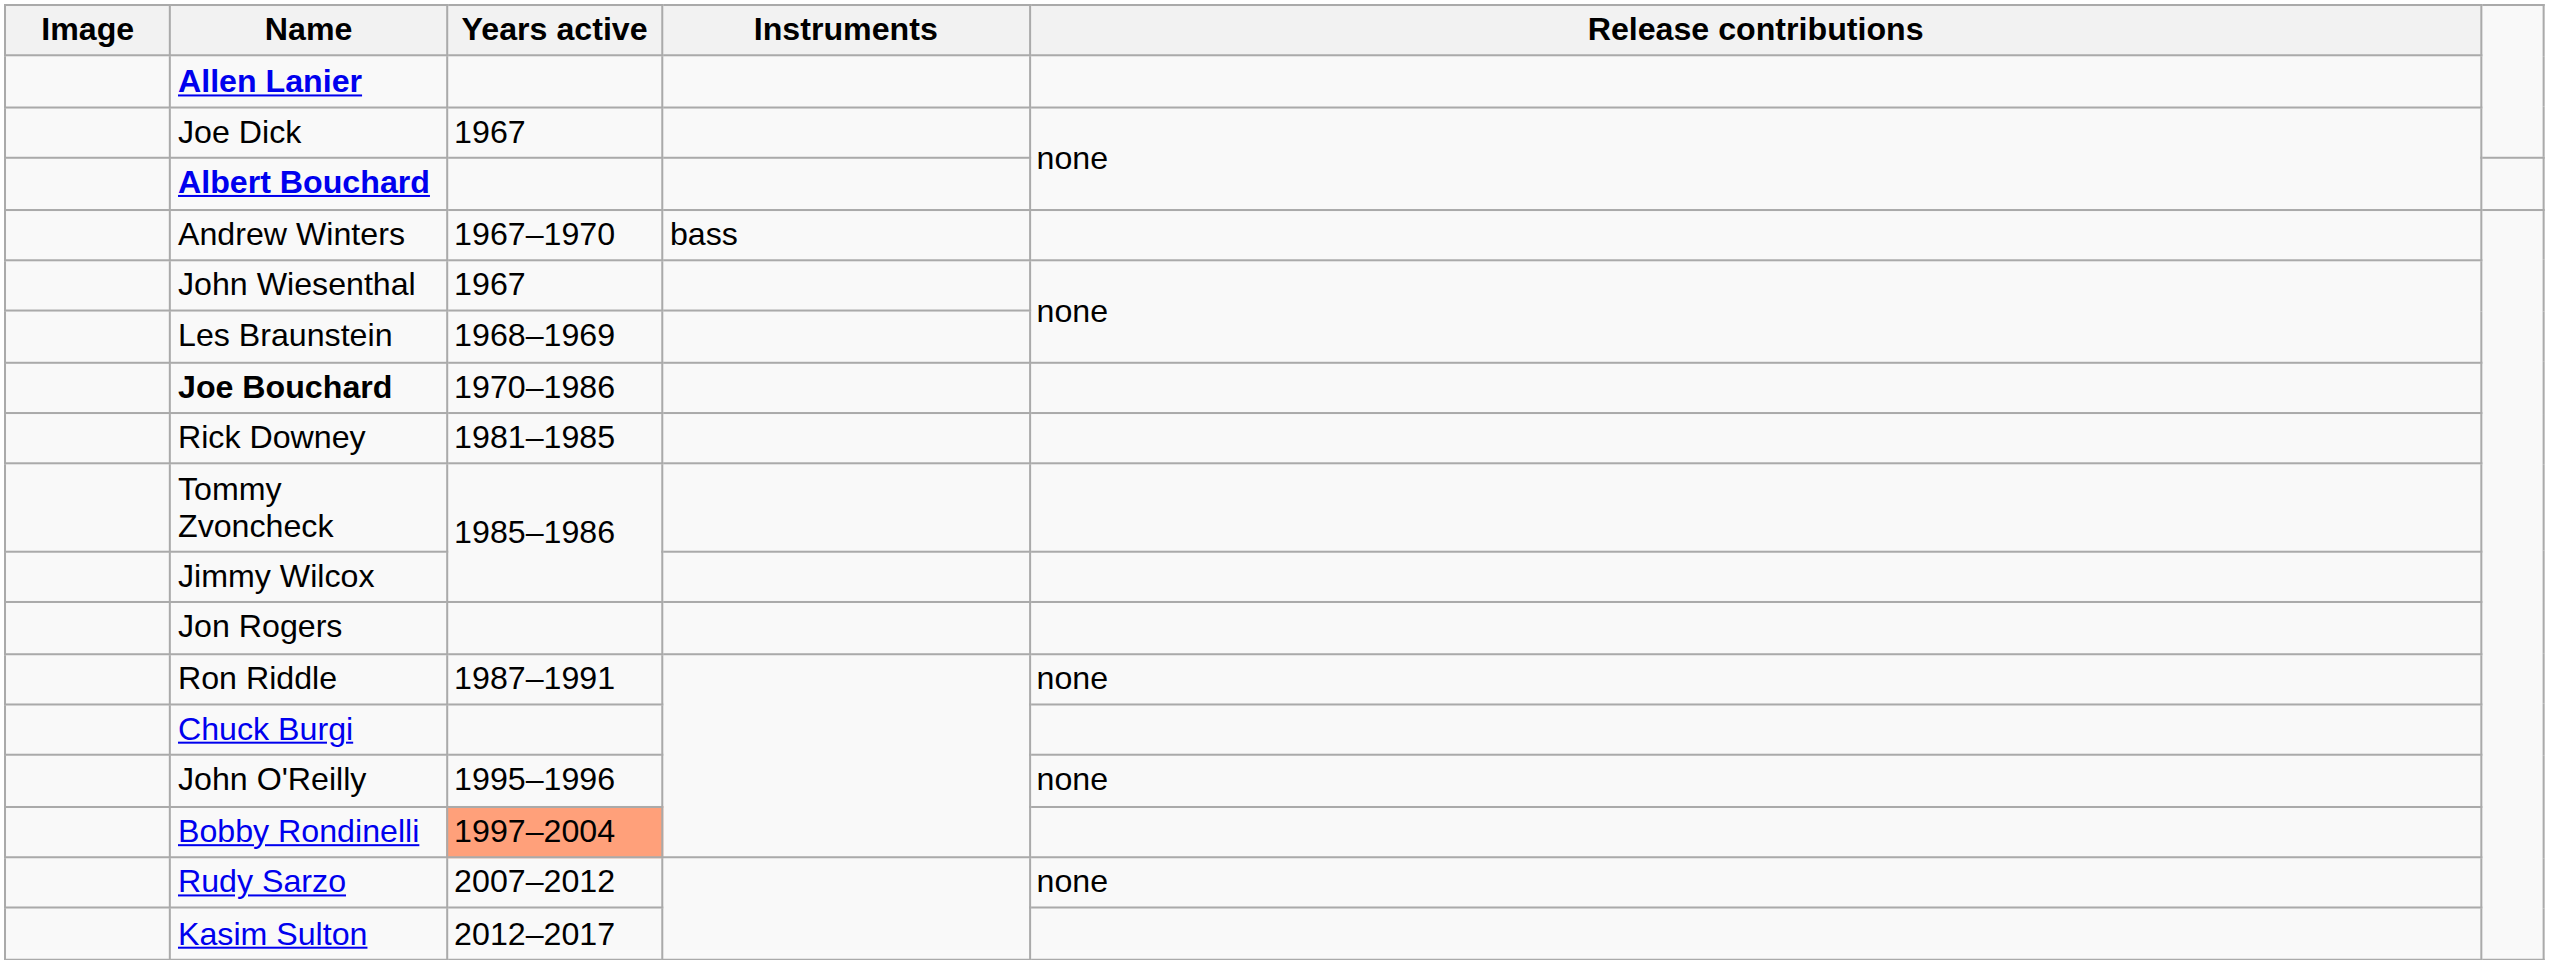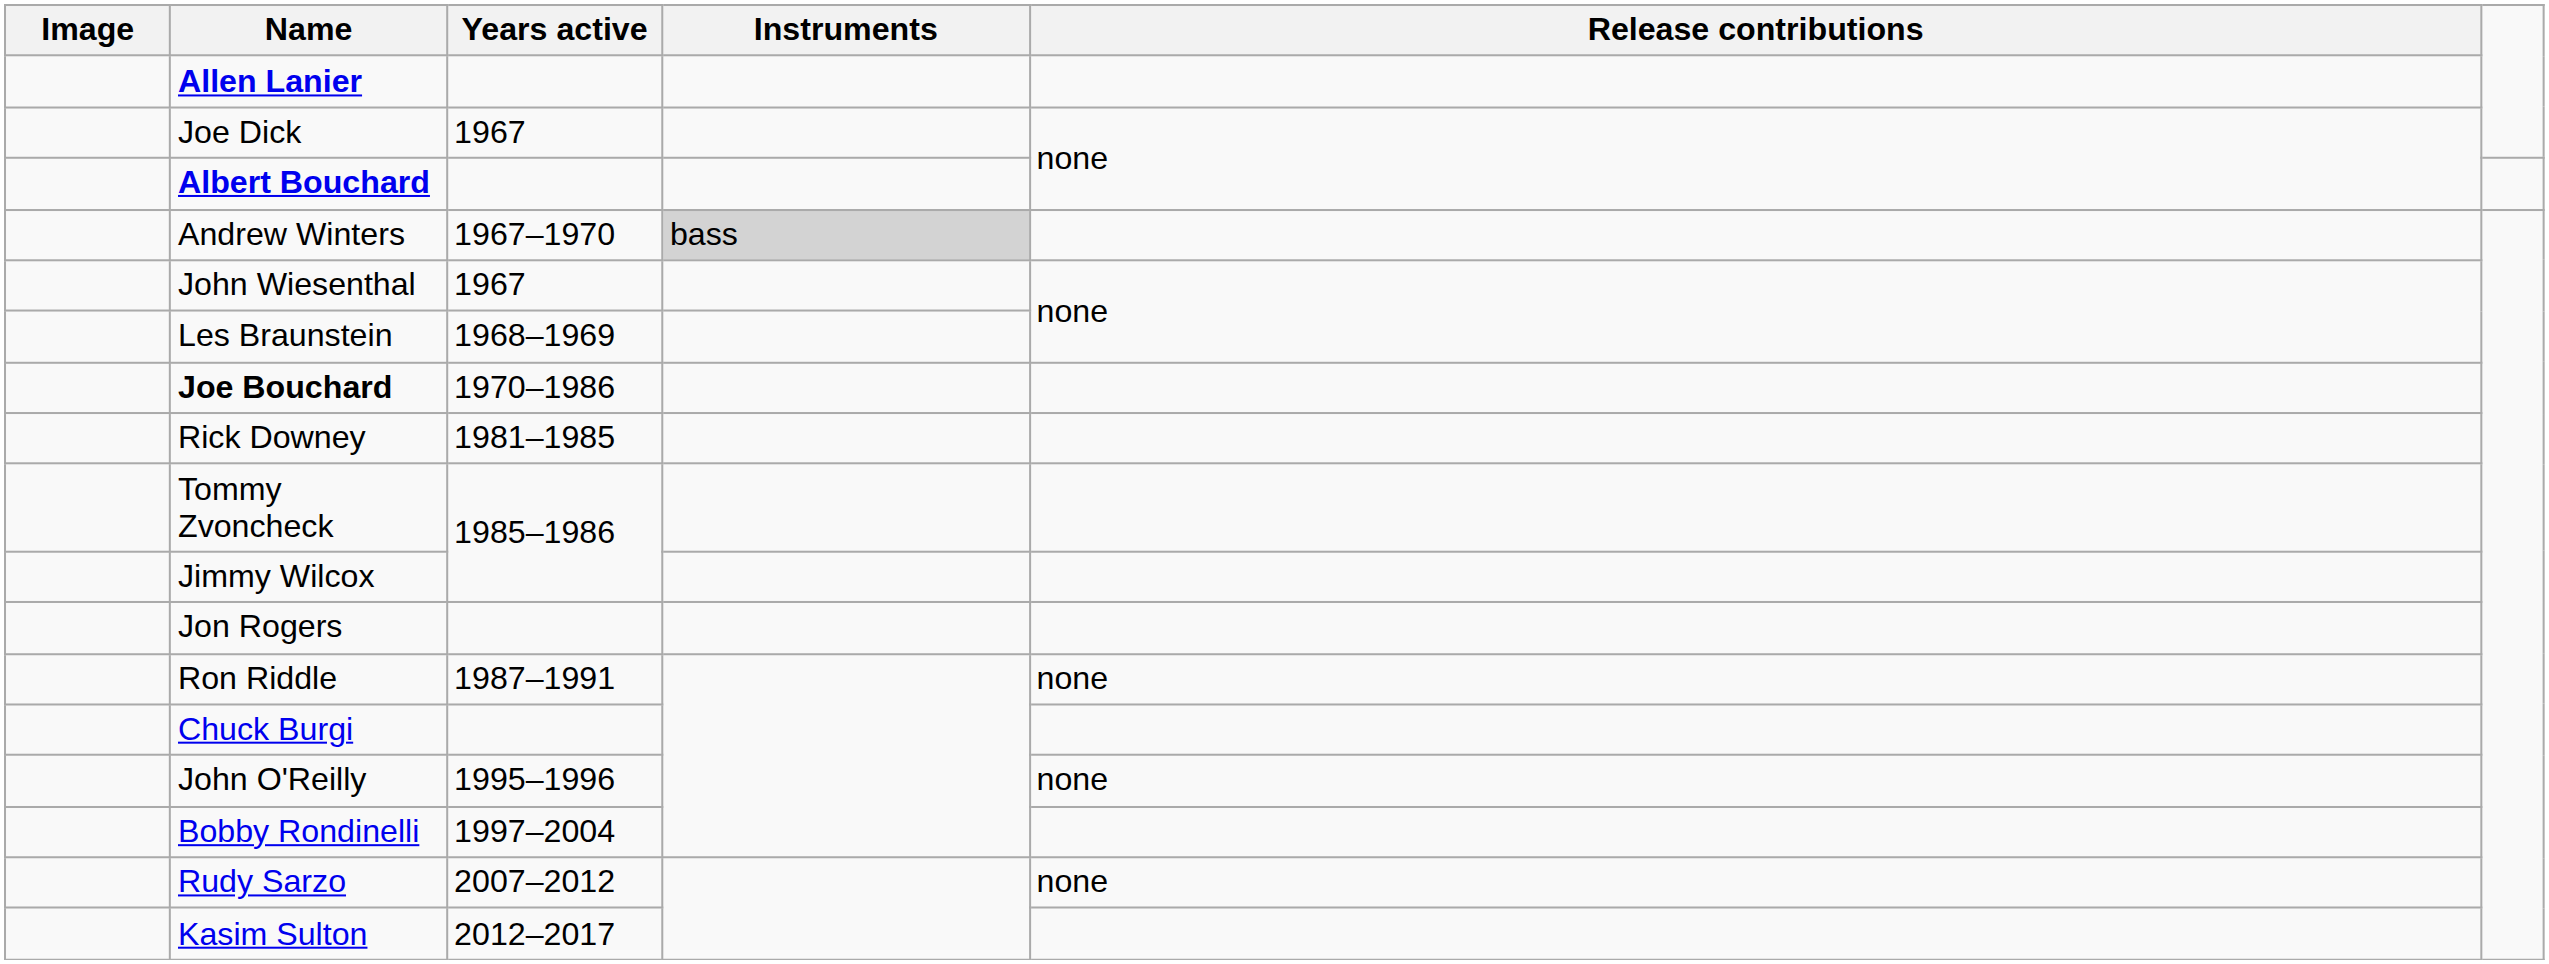(704, 234) no background -> (704, 234) lightgrey background
(535, 831) lightsalmon background -> (535, 831) no background
